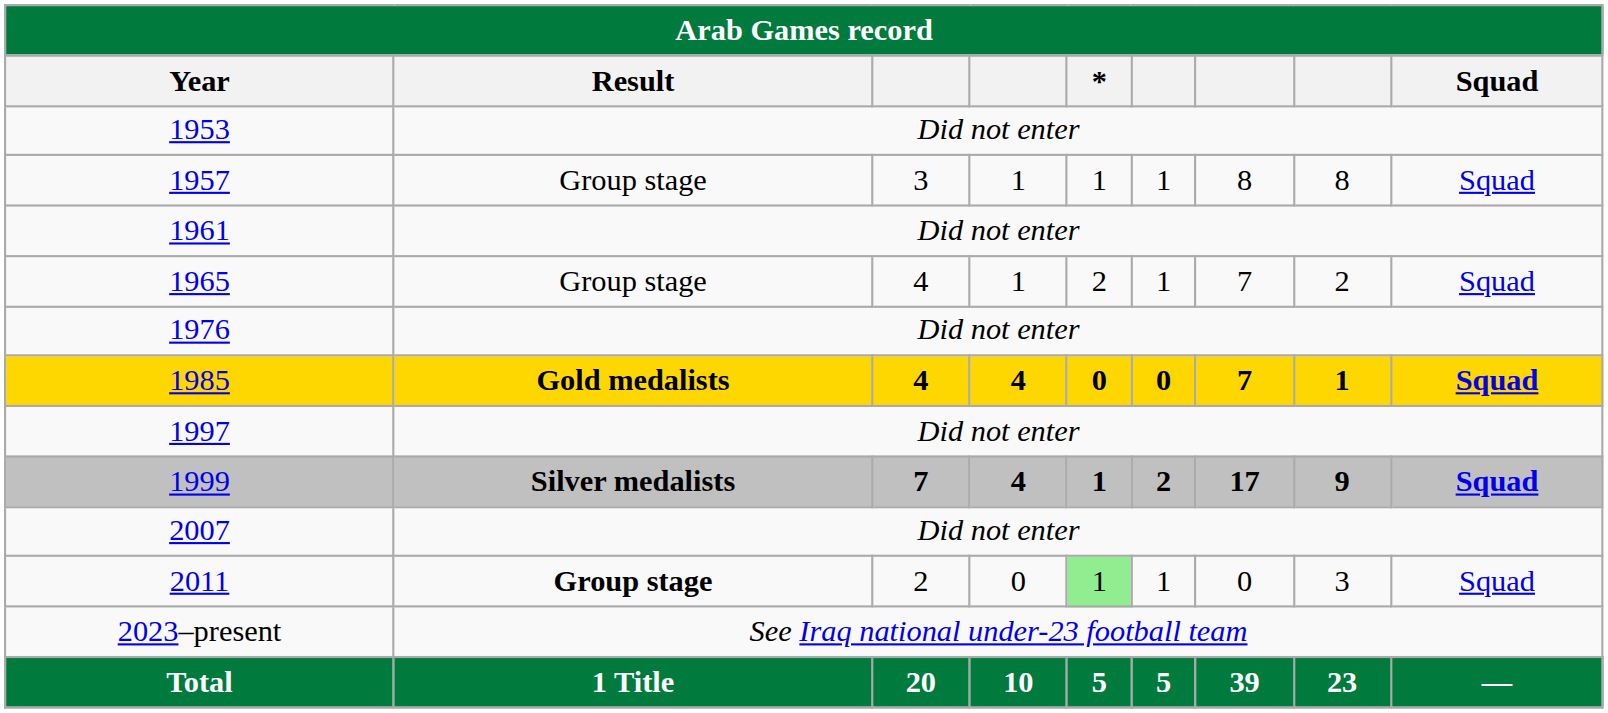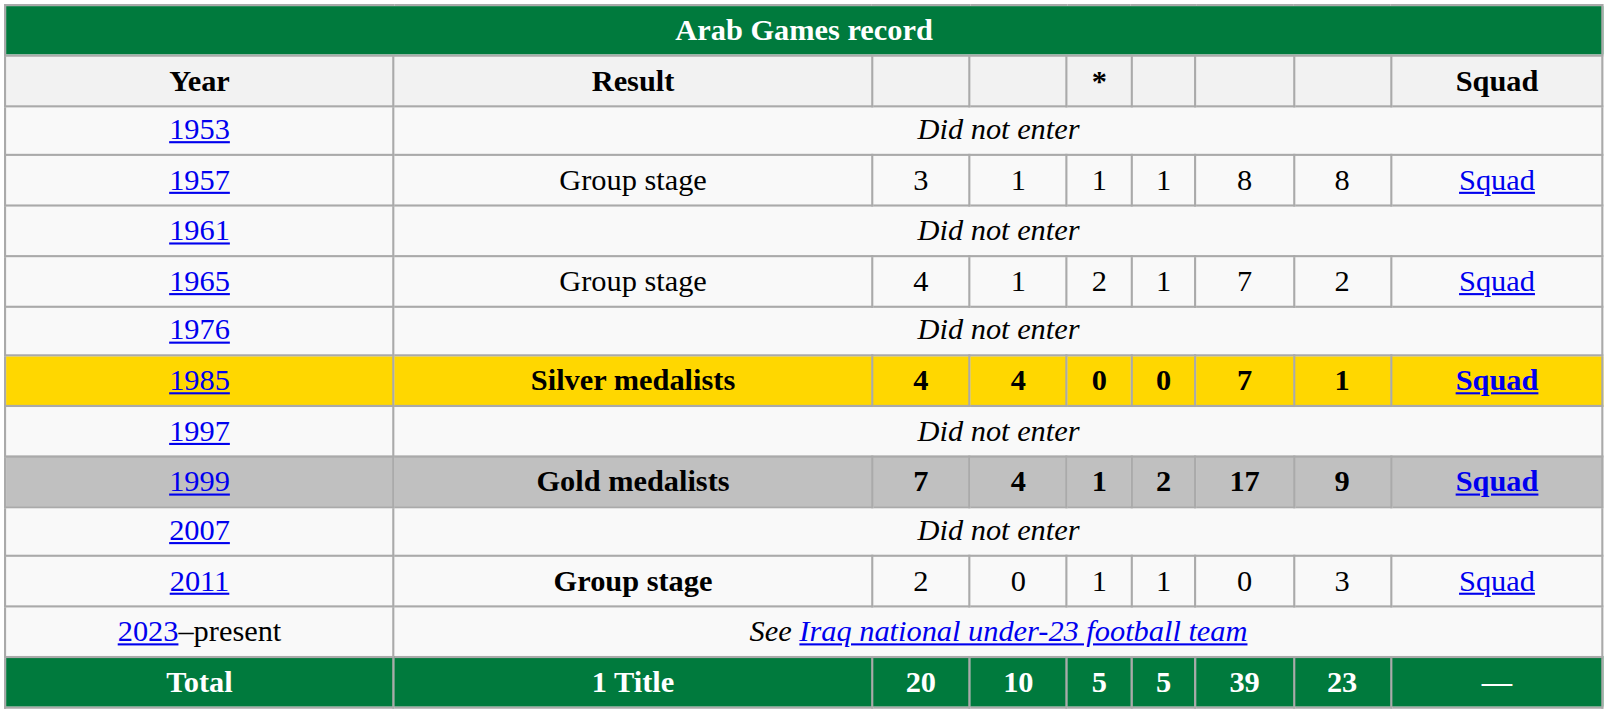(633, 380) Gold medalists -> (633, 380) Silver medalists
(633, 480) Silver medalists -> (633, 480) Gold medalists
(1099, 581) lightgreen background -> (1099, 581) no background
